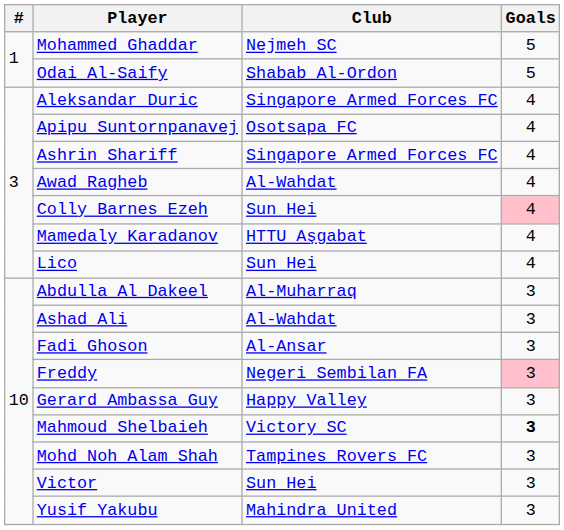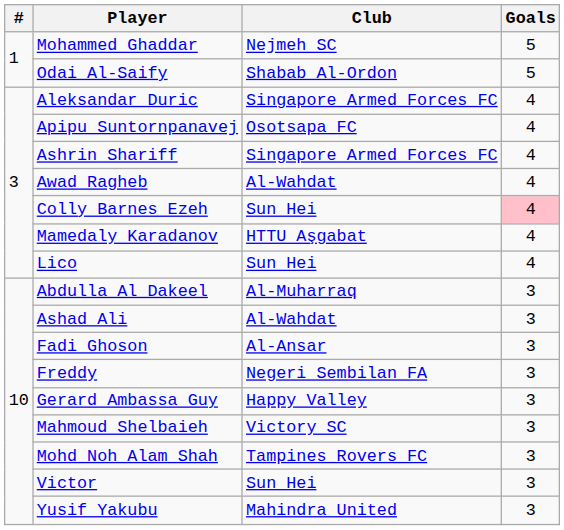(531, 374) pink background -> (531, 374) no background
(531, 428) bold -> (531, 428) normal
